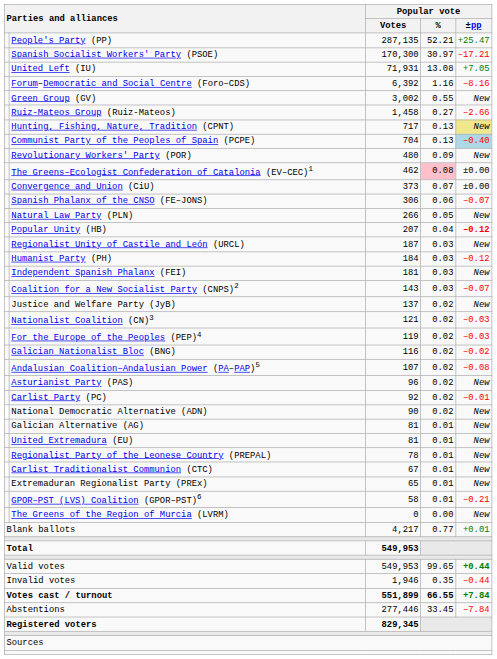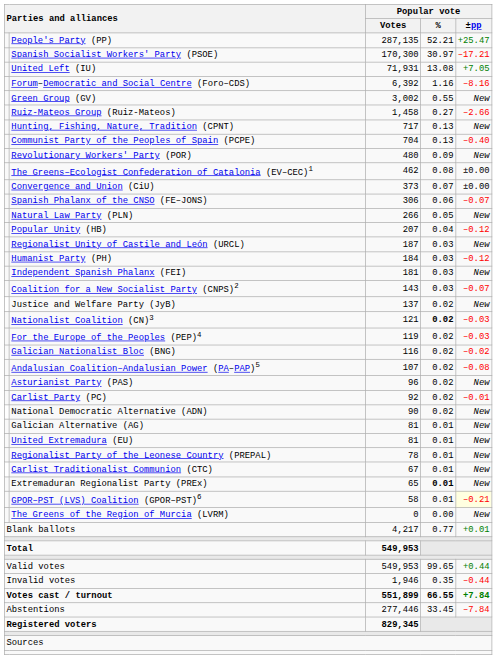(482, 127) khaki background -> (482, 127) no background
(476, 141) lightblue background -> (476, 141) no background
(443, 171) pink background -> (443, 171) no background
(476, 230) bold -> (476, 230) normal
(443, 320) normal -> (443, 320) bold
(443, 484) normal -> (443, 484) bold
(476, 499) no background -> (476, 499) lightyellow background
(476, 567) bold -> (476, 567) normal
